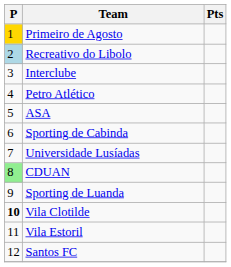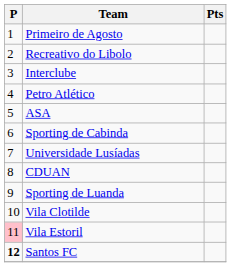(10, 34) gold background -> (10, 34) no background
(10, 53) lightblue background -> (10, 53) no background
(10, 172) lightgreen background -> (10, 172) no background
(14, 212) bold -> (14, 212) normal
(13, 232) no background -> (13, 232) pink background
(14, 251) normal -> (14, 251) bold
